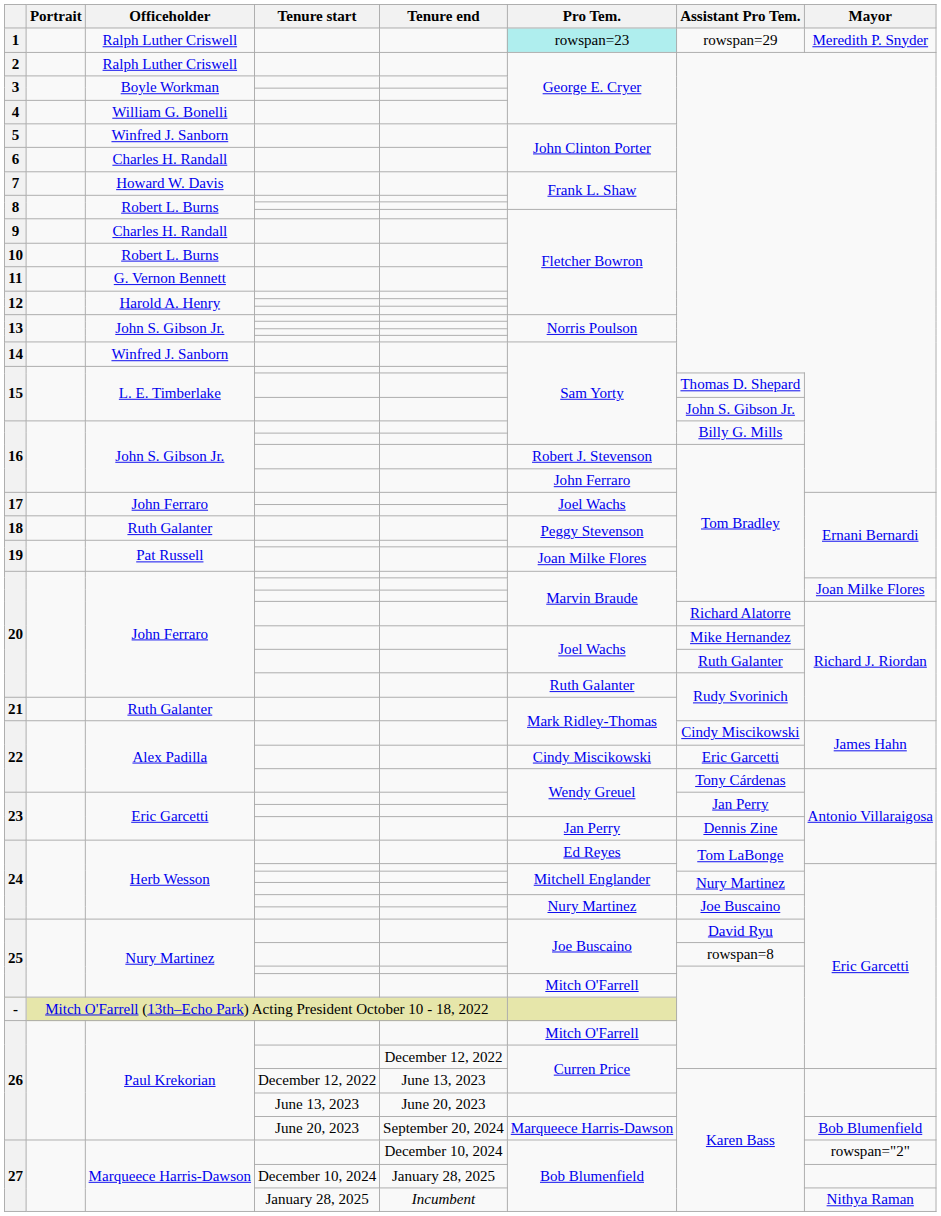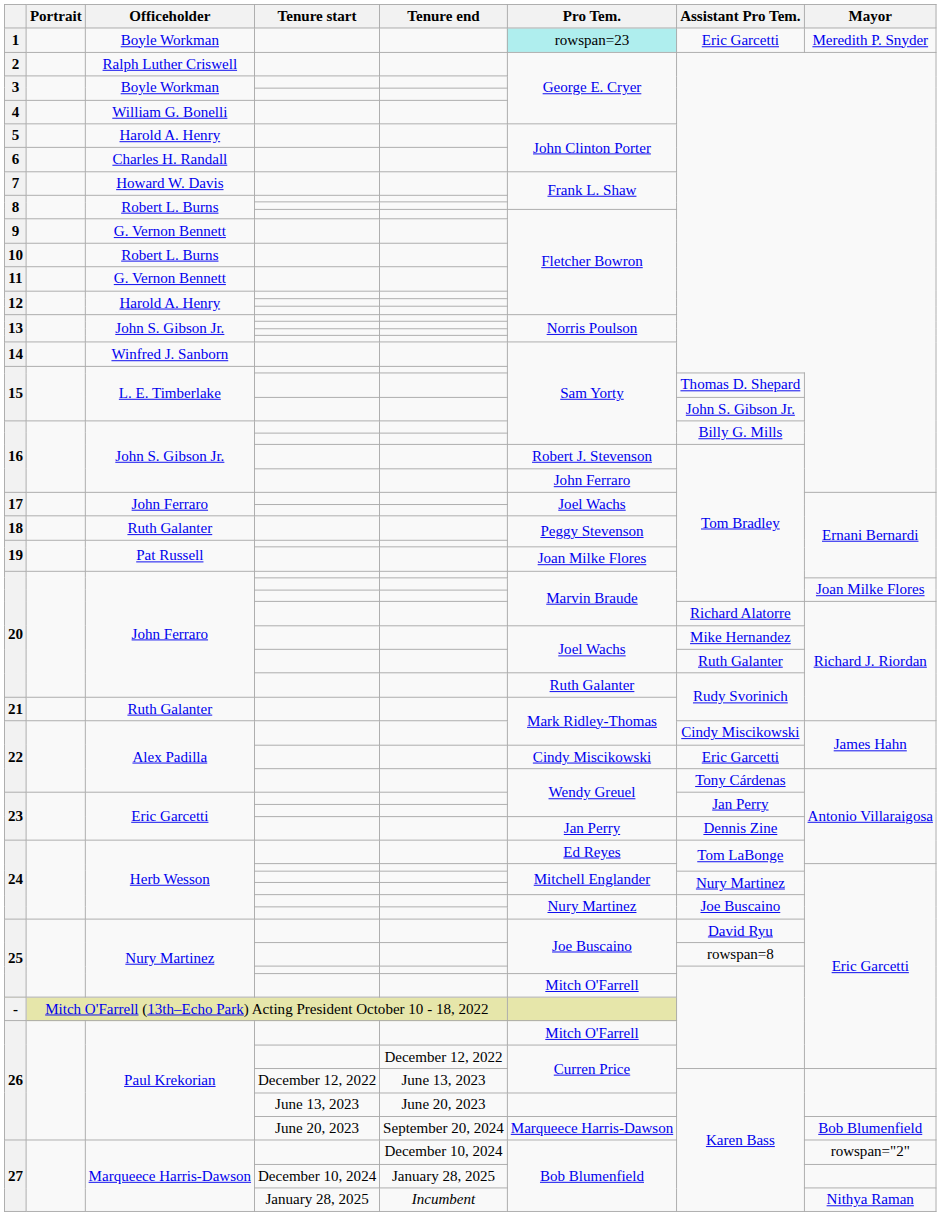(170, 40) Ralph Luther Criswell -> (170, 40) Boyle Workman
(740, 40) rowspan=29 -> (740, 40) Eric Garcetti
(170, 135) Winfred J. Sanborn -> (170, 135) Harold A. Henry
(170, 231) Charles H. Randall -> (170, 231) G. Vernon Bennett
